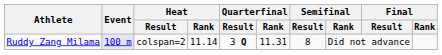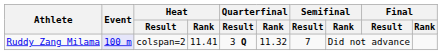(204, 41) 11.14 -> (204, 41) 11.41
(273, 41) 11.31 -> (273, 41) 11.32
(308, 41) 8 -> (308, 41) 7
